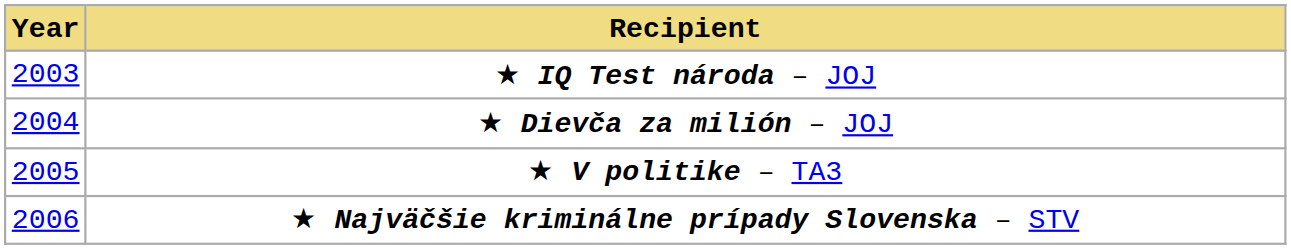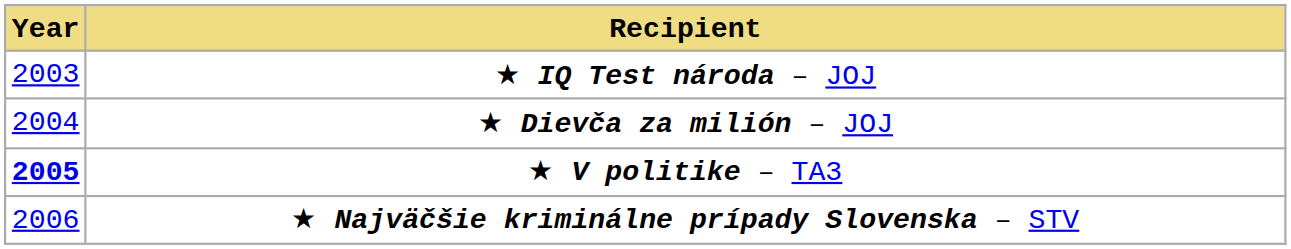(46, 171) normal -> (46, 171) bold
